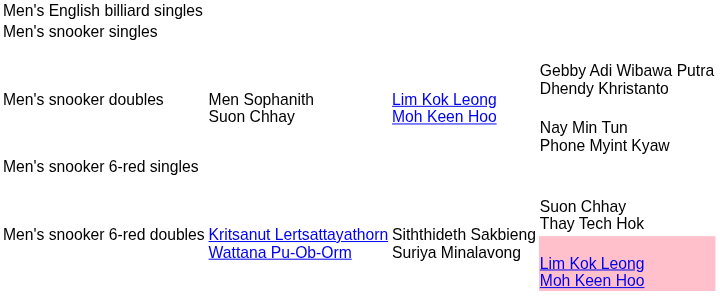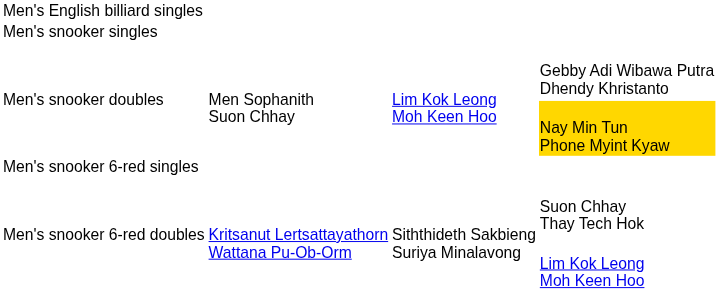(605, 137) no background -> (605, 137) gold background
(592, 272) pink background -> (592, 272) no background
